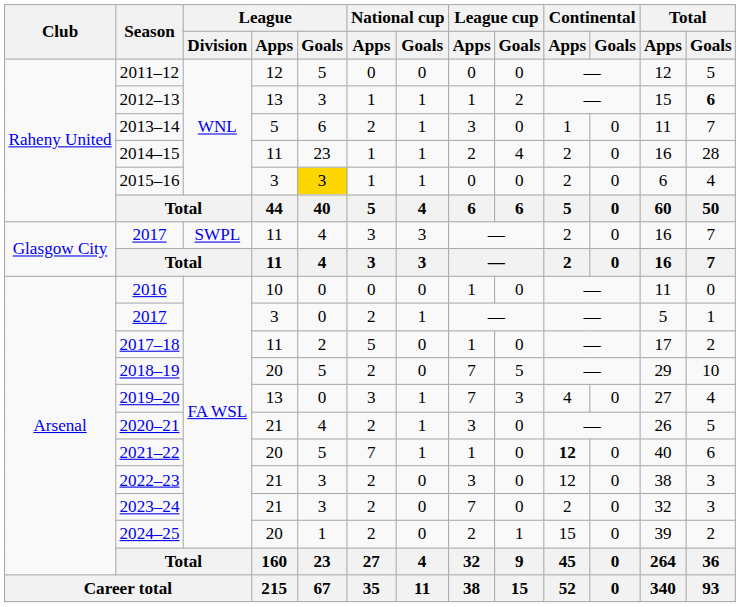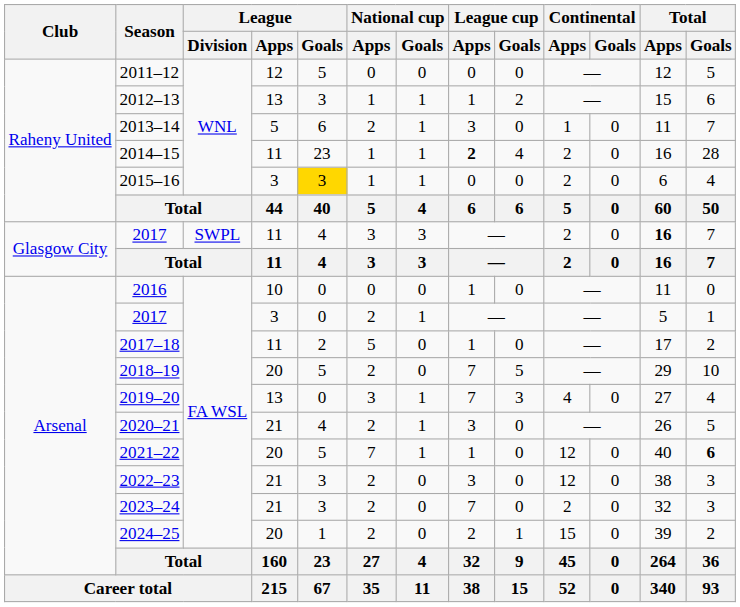(711, 99) bold -> (711, 99) normal
(472, 153) normal -> (472, 153) bold
(663, 235) normal -> (663, 235) bold
(567, 452) bold -> (567, 452) normal
(711, 452) normal -> (711, 452) bold
